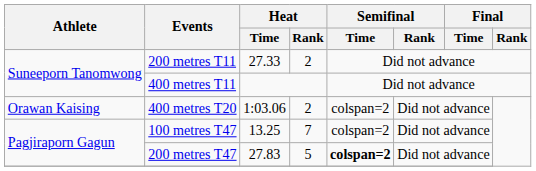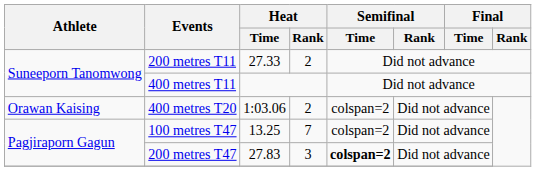(308, 154) 5 -> (308, 154) 3
